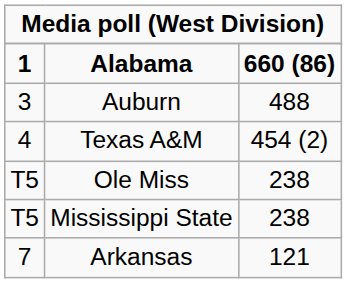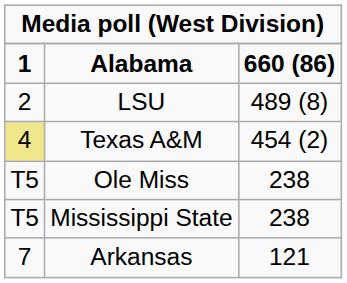+ row: (141, 102)
- row: (141, 102)
(25, 140) no background -> (25, 140) khaki background
